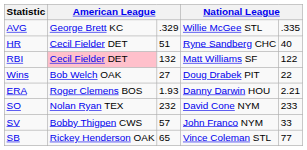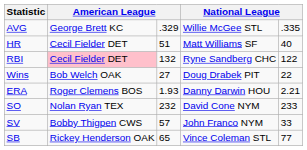(230, 43) Ryne Sandberg CHC -> (220, 43) Matt Williams SF
(220, 59) Matt Williams SF -> (230, 59) Ryne Sandberg CHC
